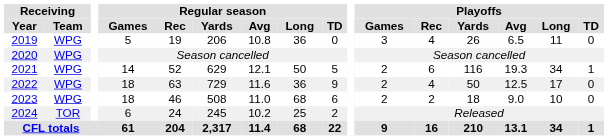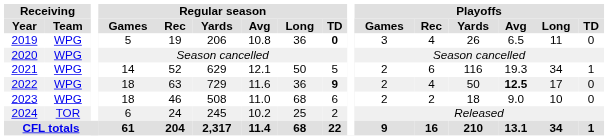(335, 40) normal -> (335, 40) bold
(335, 84) normal -> (335, 84) bold
(516, 84) normal -> (516, 84) bold
